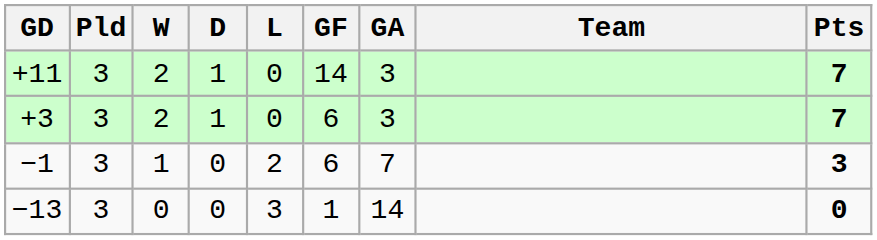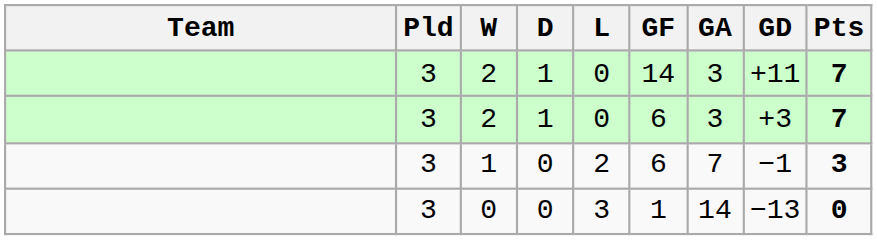columns swapped: (611, 28) <-> (37, 28)
